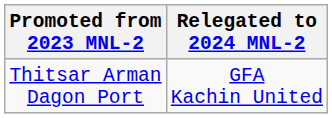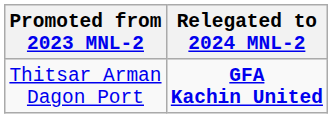(247, 86) normal -> (247, 86) bold
